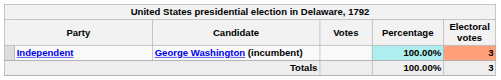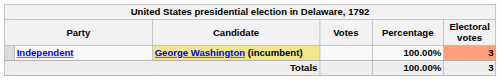(229, 53) no background -> (229, 53) khaki background
(422, 53) paleturquoise background -> (422, 53) no background
